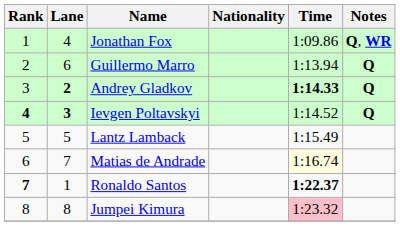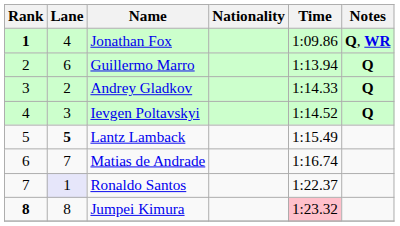(26, 40) normal -> (26, 40) bold
(67, 88) bold -> (67, 88) normal
(315, 88) bold -> (315, 88) normal
(26, 112) bold -> (26, 112) normal
(67, 112) bold -> (67, 112) normal
(67, 137) normal -> (67, 137) bold
(315, 161) lightyellow background -> (315, 161) no background
(26, 185) bold -> (26, 185) normal
(67, 185) no background -> (67, 185) lavender background
(315, 185) bold -> (315, 185) normal
(26, 209) normal -> (26, 209) bold
